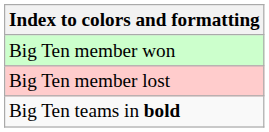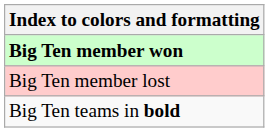(92, 50) normal -> (96, 50) bold
